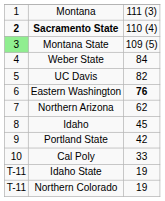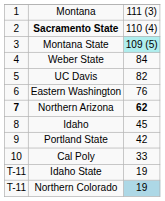(16, 28) bold -> (16, 28) normal
(16, 44) lightgreen background -> (16, 44) no background
(142, 44) no background -> (142, 44) paleturquoise background
(142, 92) bold -> (142, 92) normal
(16, 108) normal -> (16, 108) bold
(142, 108) normal -> (142, 108) bold
(142, 188) no background -> (142, 188) lightblue background
